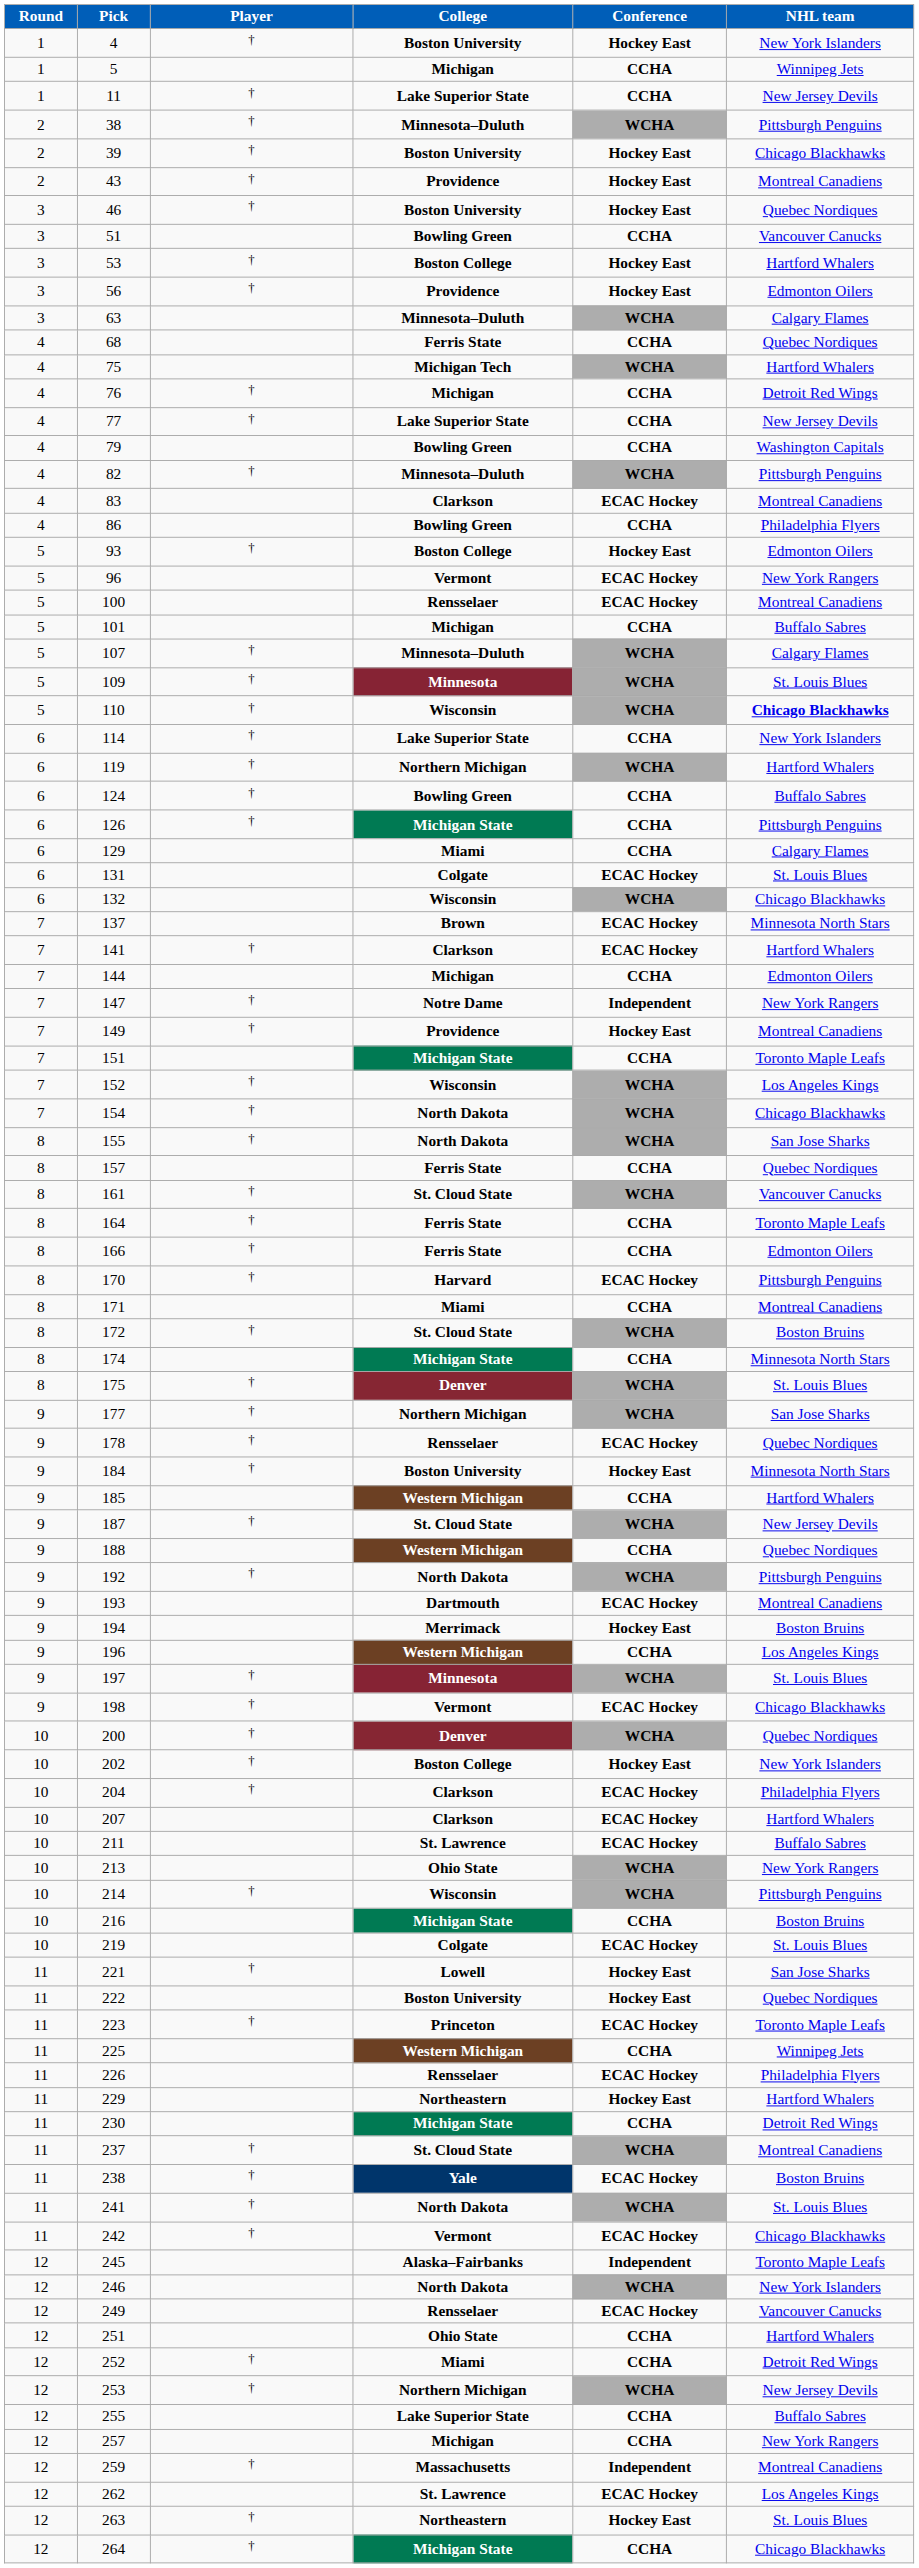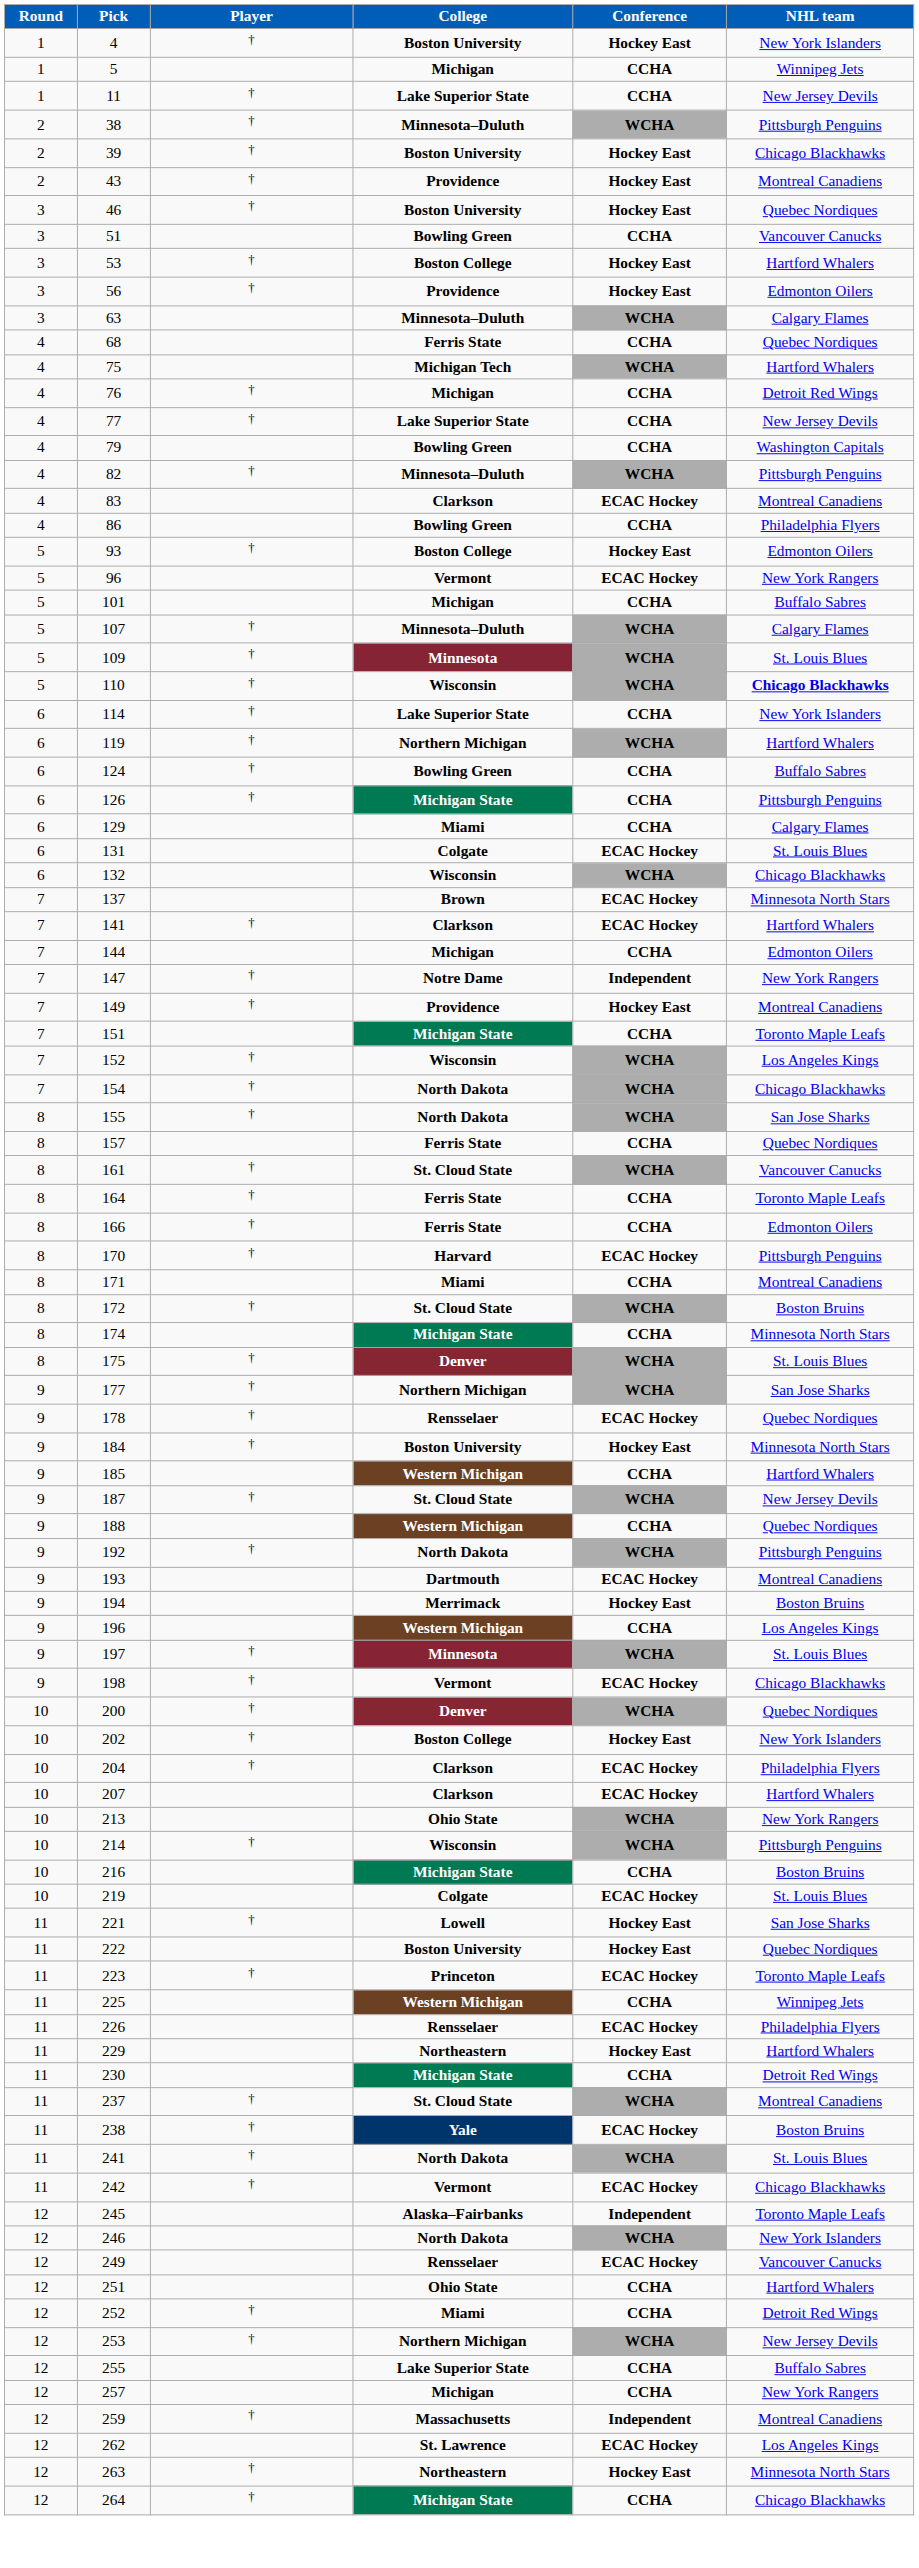- row: (114, 602)
- row: (114, 1843)
(820, 2520) St. Louis Blues -> (820, 2471) Minnesota North Stars
